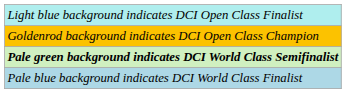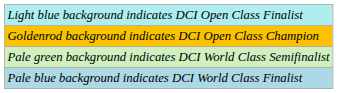(173, 57) bold -> (168, 57) normal
